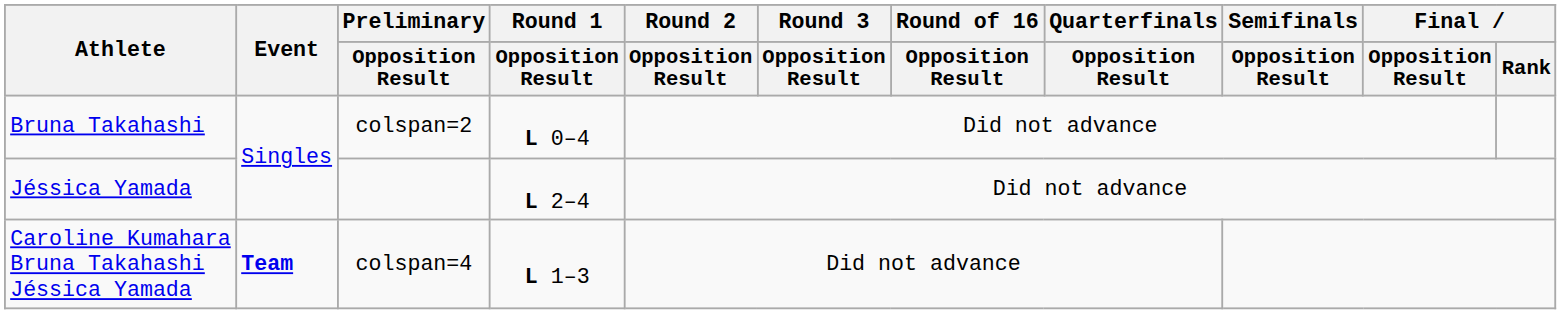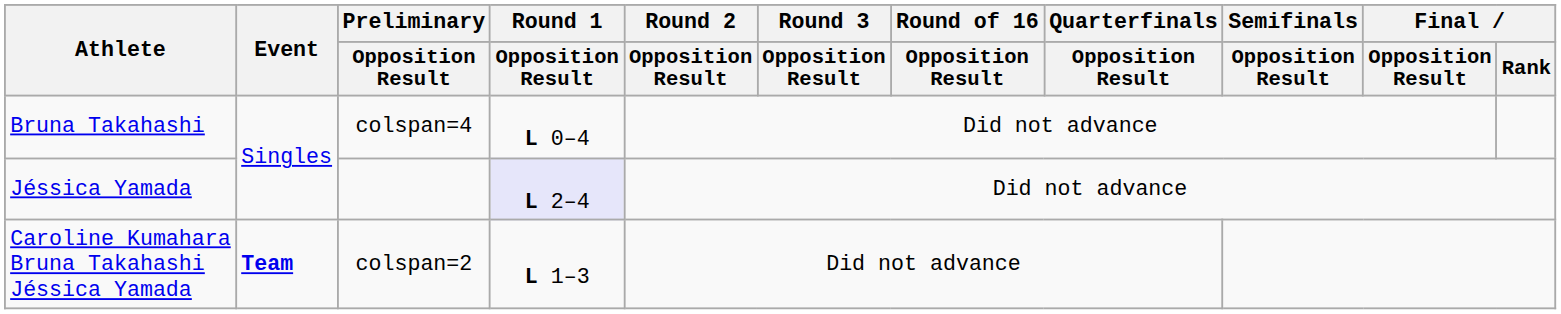(414, 127) colspan=2 -> (414, 127) colspan=4
(557, 202) no background -> (557, 202) lavender background
(414, 264) colspan=4 -> (414, 264) colspan=2
